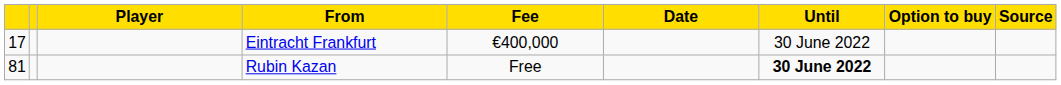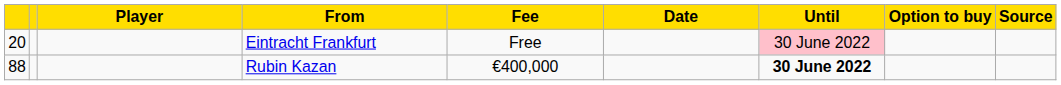(17, 42) 17 -> (17, 42) 20
(525, 42) €400,000 -> (525, 42) Free
(822, 42) no background -> (822, 42) pink background
(17, 67) 81 -> (17, 67) 88
(525, 67) Free -> (525, 67) €400,000
